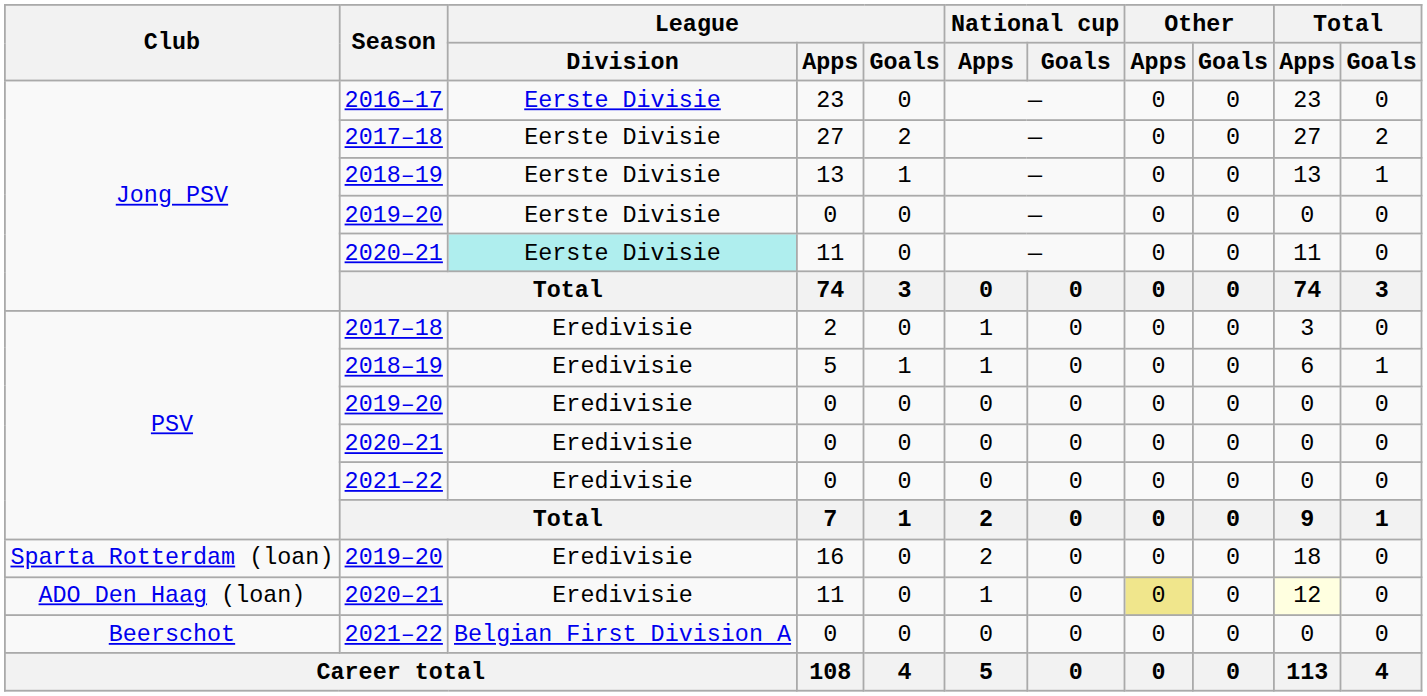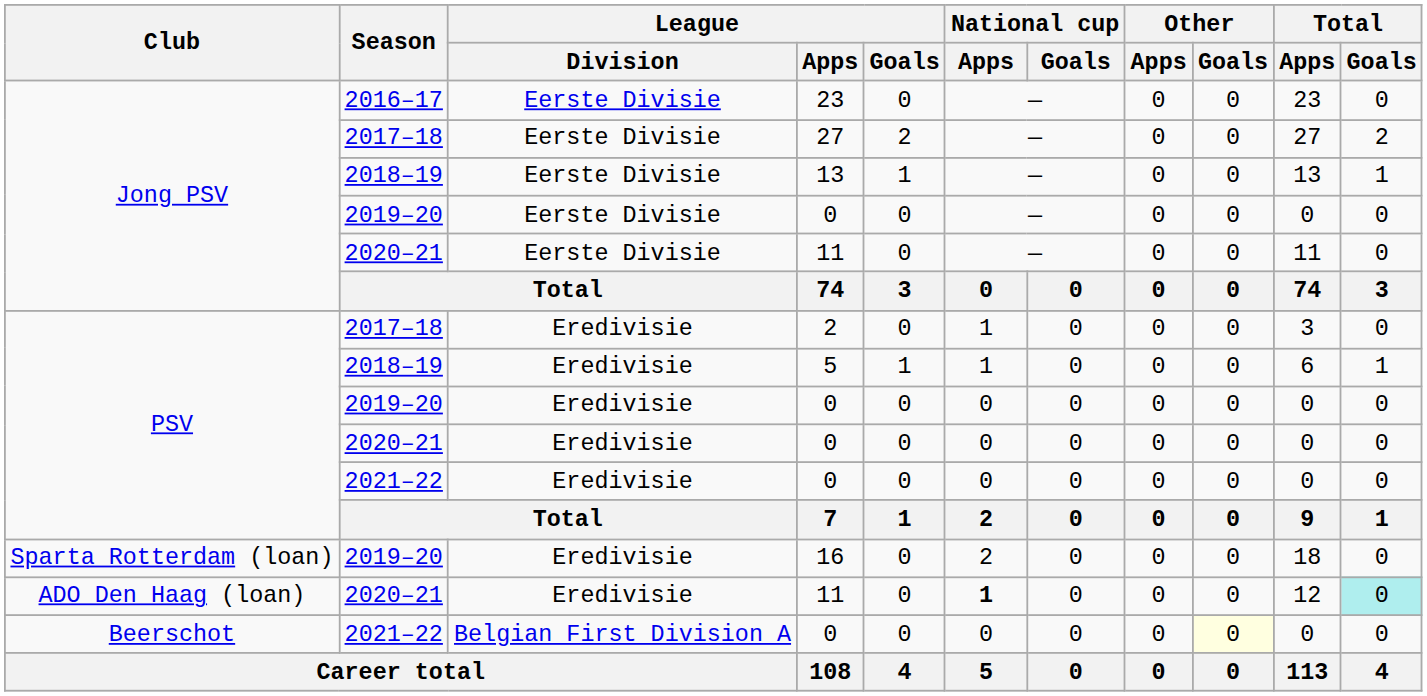(623, 253) paleturquoise background -> (623, 253) no background
(986, 596) normal -> (986, 596) bold
(1159, 596) khaki background -> (1159, 596) no background
(1307, 596) lightyellow background -> (1307, 596) no background
(1382, 596) no background -> (1382, 596) paleturquoise background
(1233, 634) no background -> (1233, 634) lightyellow background
